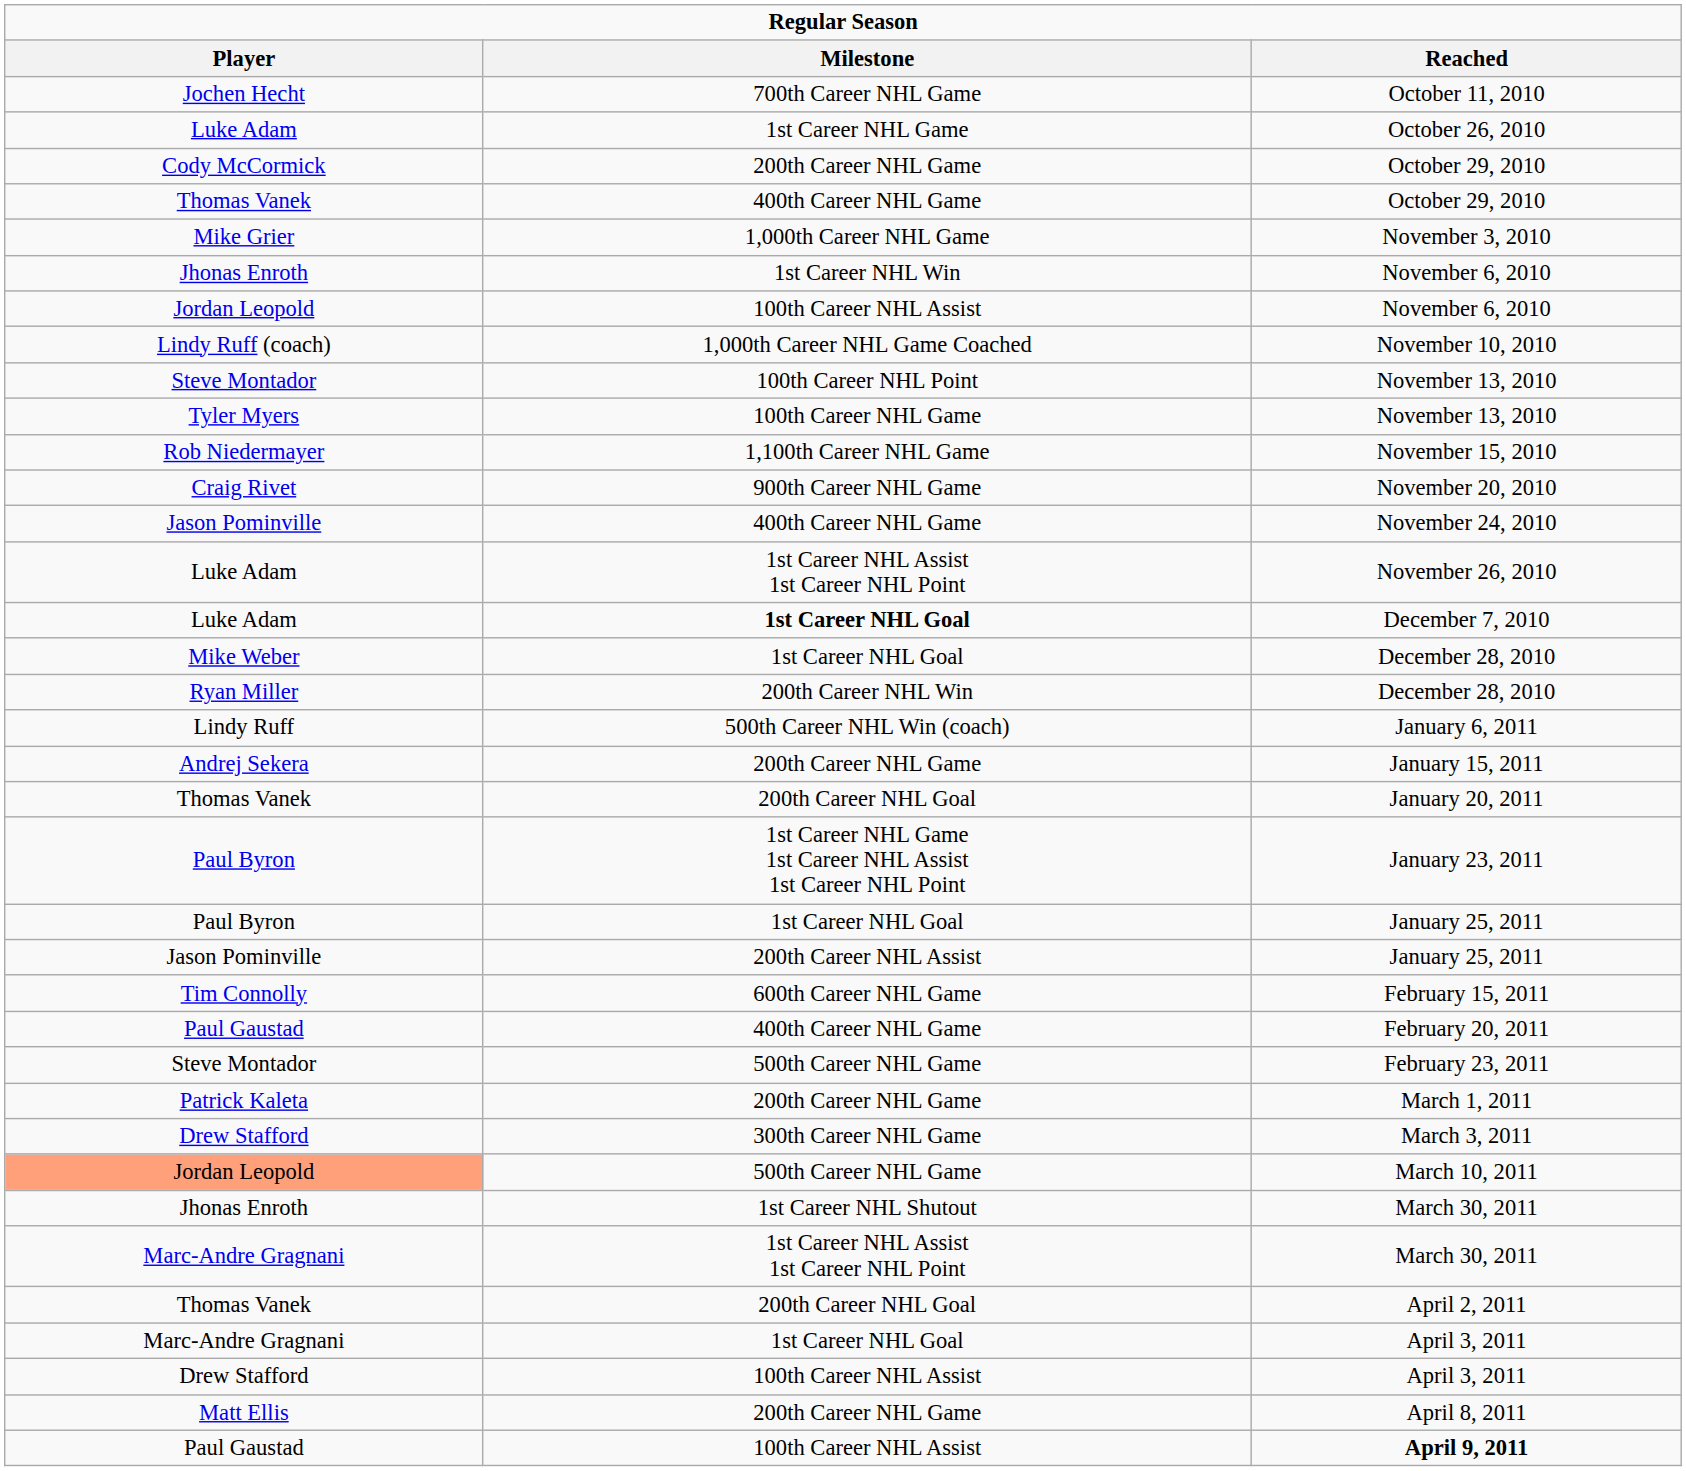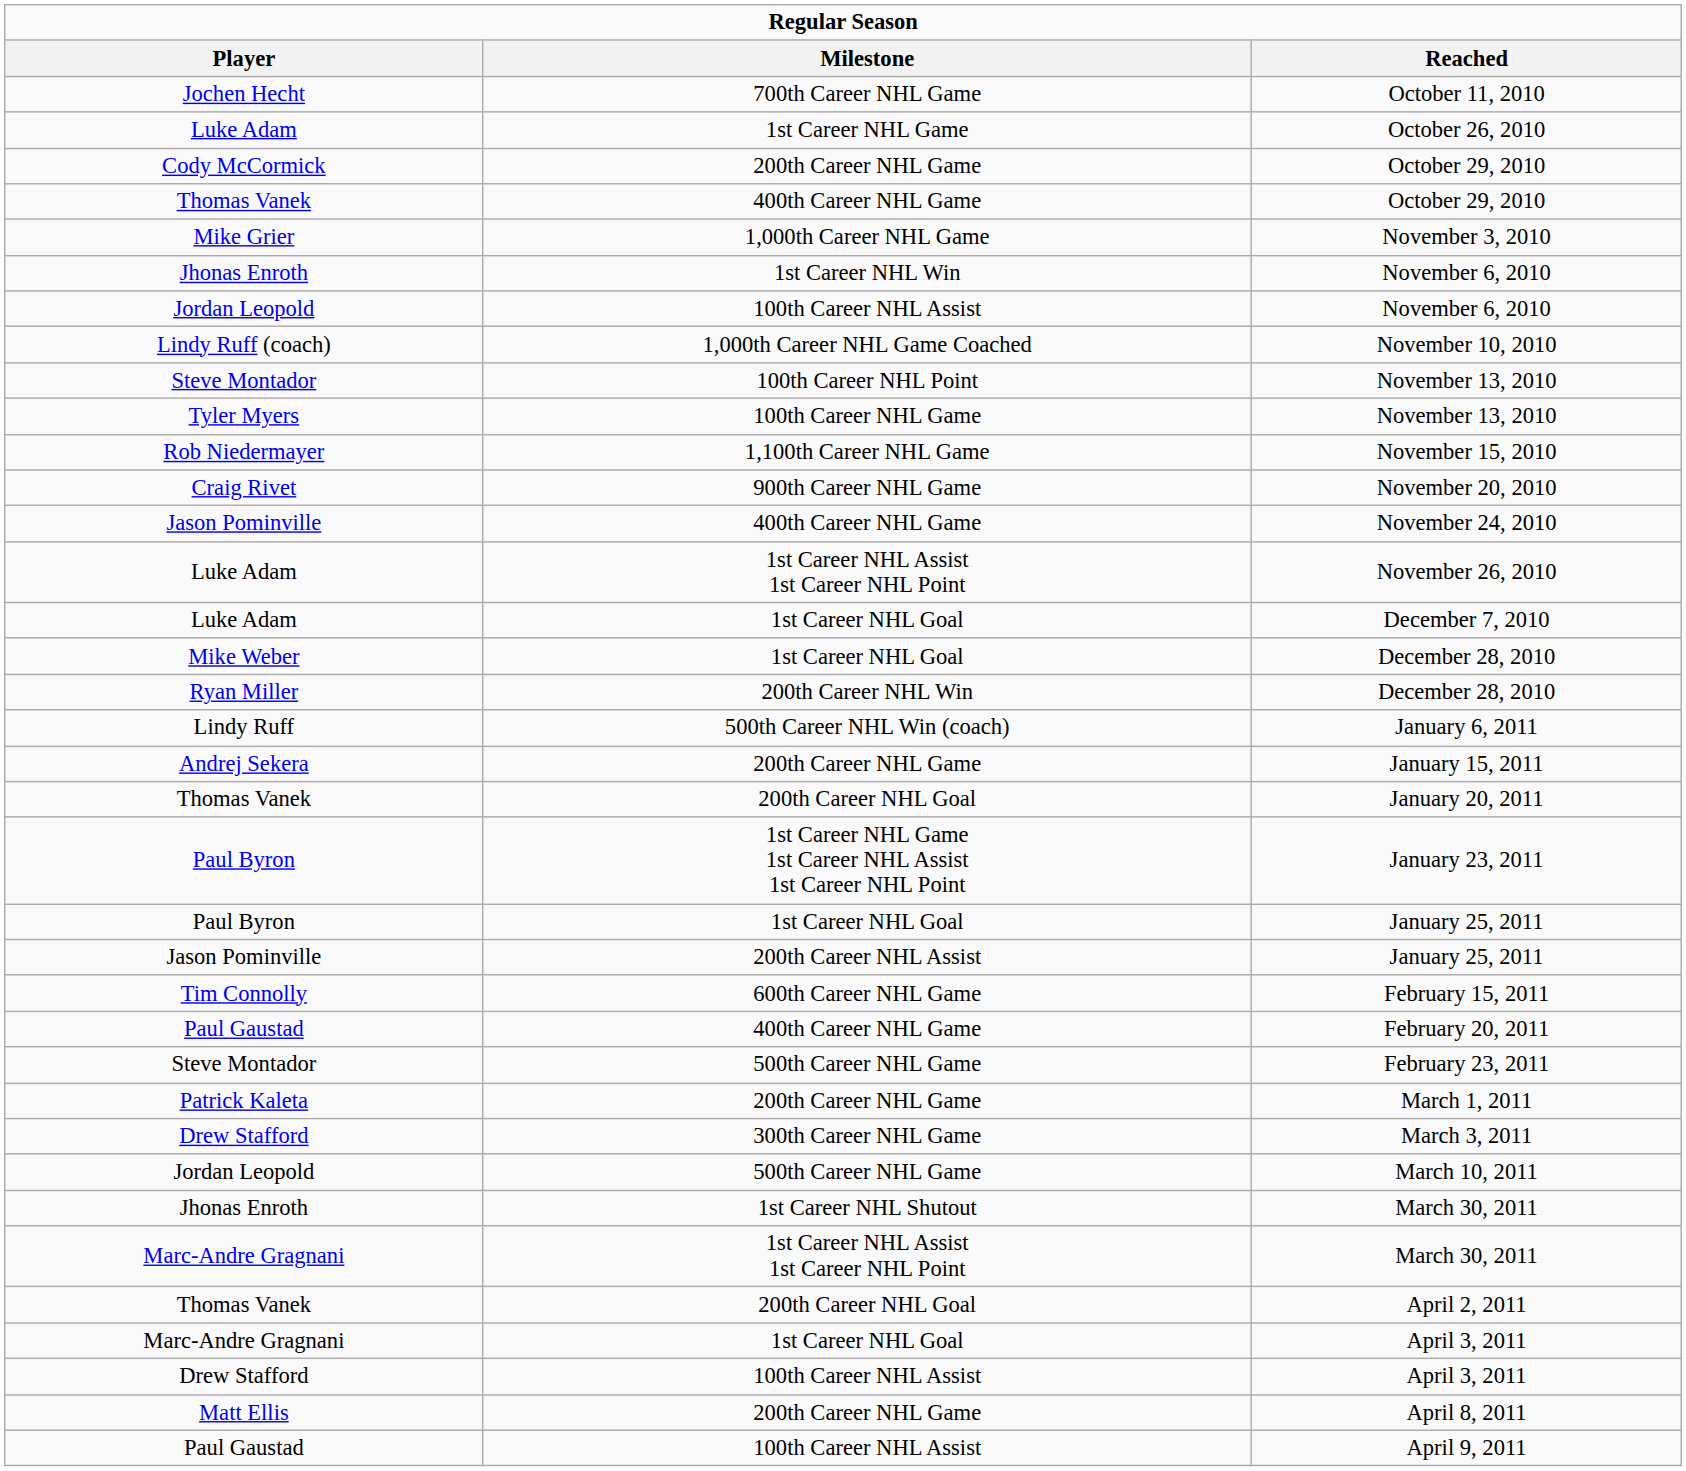(867, 620) bold -> (867, 620) normal
(244, 1171) lightsalmon background -> (244, 1171) no background
(1467, 1447) bold -> (1467, 1447) normal
